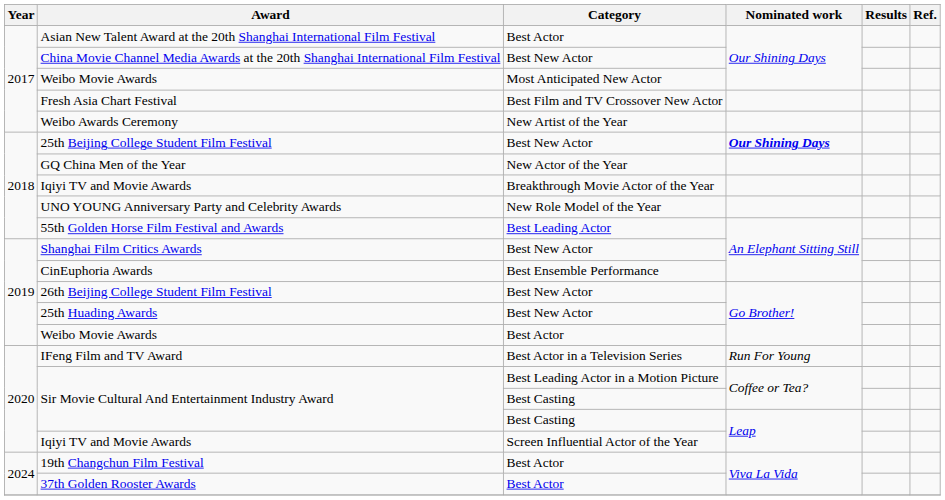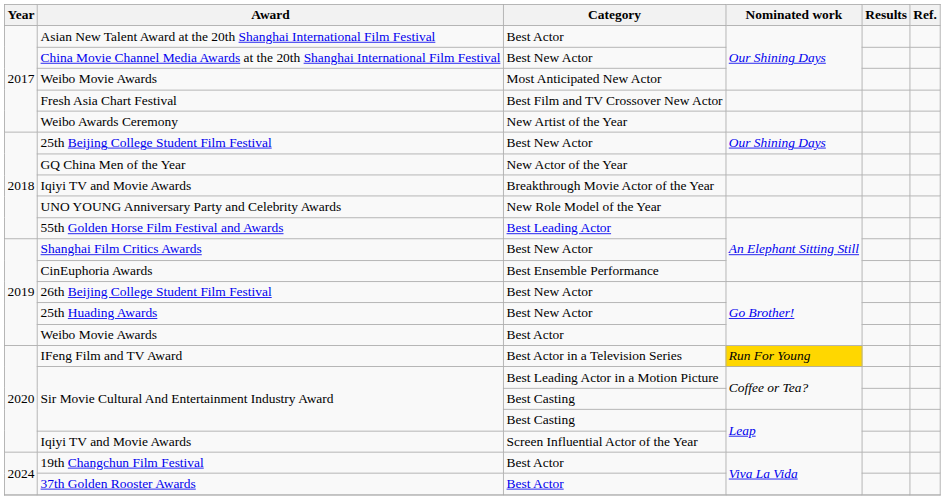(779, 143) bold -> (777, 143) normal
(770, 356) no background -> (770, 356) gold background
